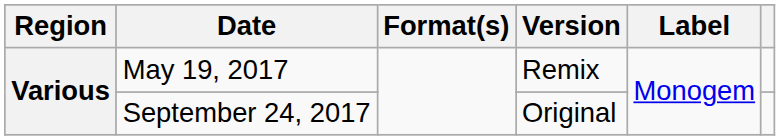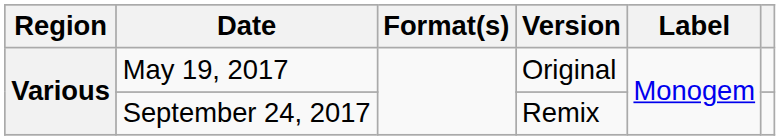(561, 69) Remix -> (569, 69) Original
(569, 112) Original -> (561, 112) Remix
